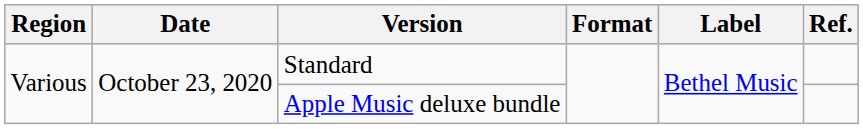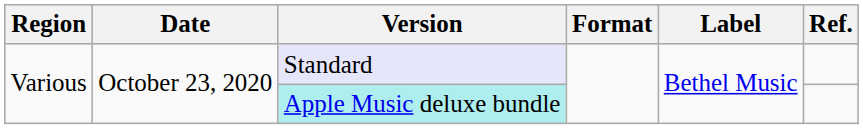(328, 63) no background -> (328, 63) lavender background
(422, 103) no background -> (422, 103) paleturquoise background
